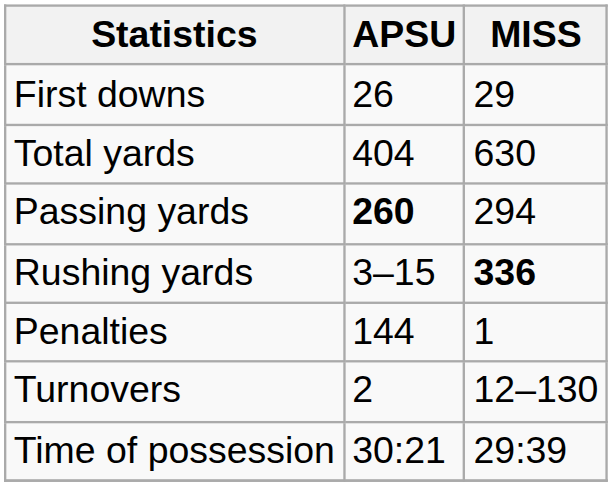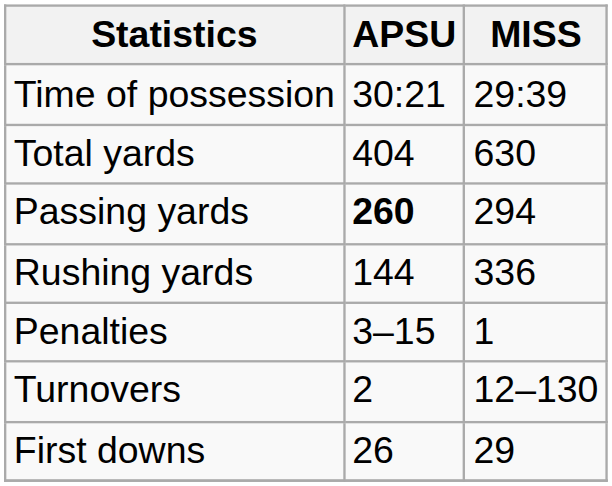rows swapped: (110, 94) <-> (174, 450)
(394, 272) 3–15 -> (383, 272) 144
(505, 272) bold -> (505, 272) normal
(383, 331) 144 -> (394, 331) 3–15
